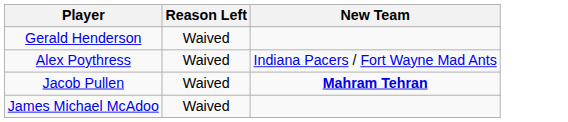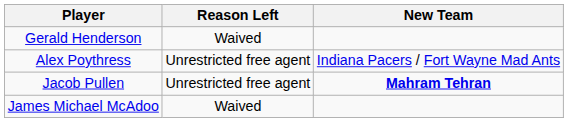(206, 60) Waived -> (238, 60) Unrestricted free agent
(206, 83) Waived -> (238, 83) Unrestricted free agent
